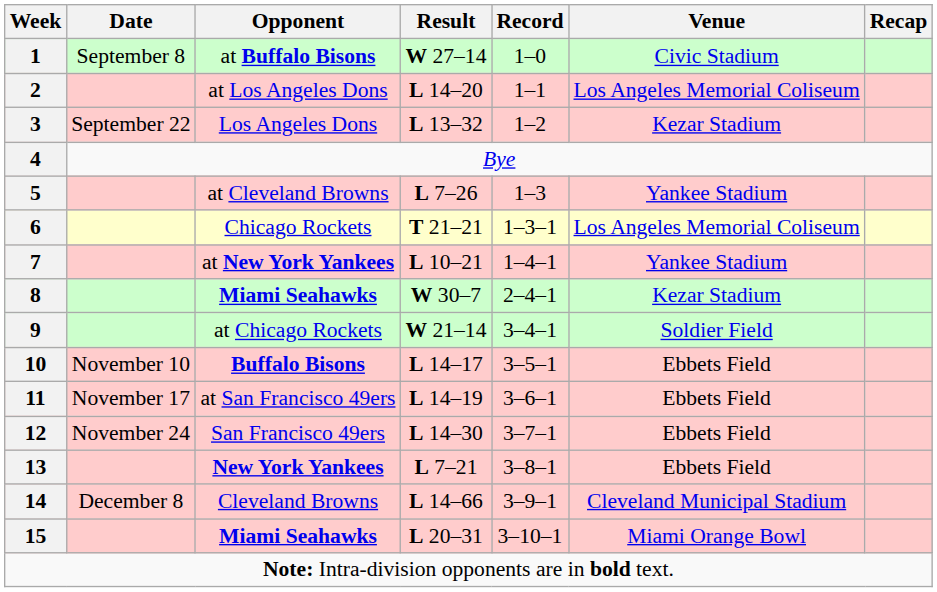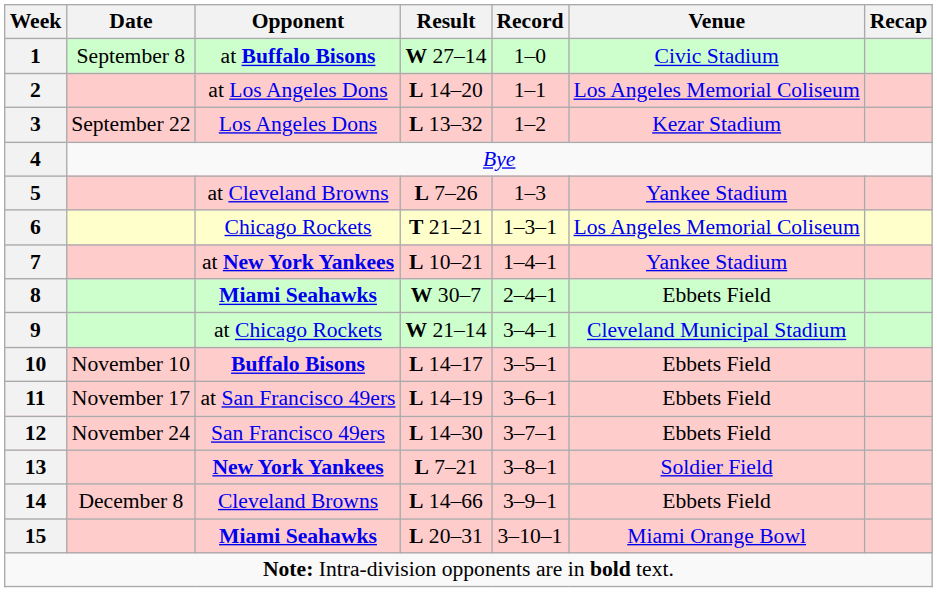(717, 295) Kezar Stadium -> (717, 295) Ebbets Field
(717, 329) Soldier Field -> (717, 329) Cleveland Municipal Stadium
(717, 466) Ebbets Field -> (717, 466) Soldier Field
(717, 501) Cleveland Municipal Stadium -> (717, 501) Ebbets Field
